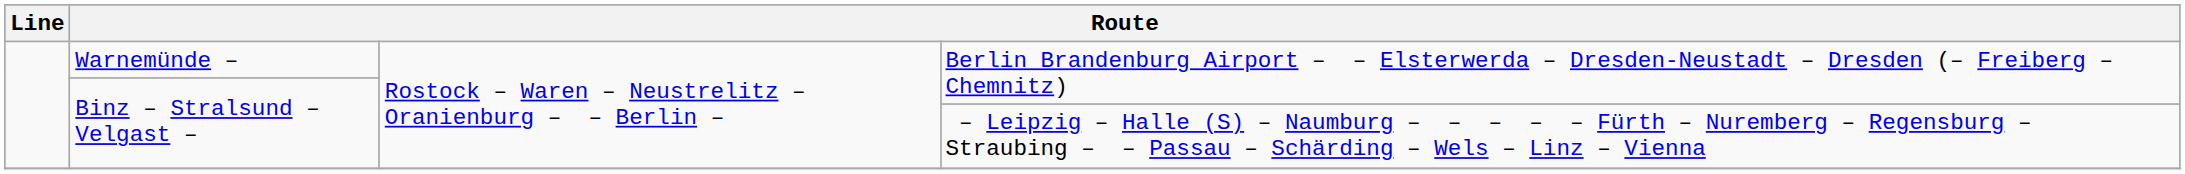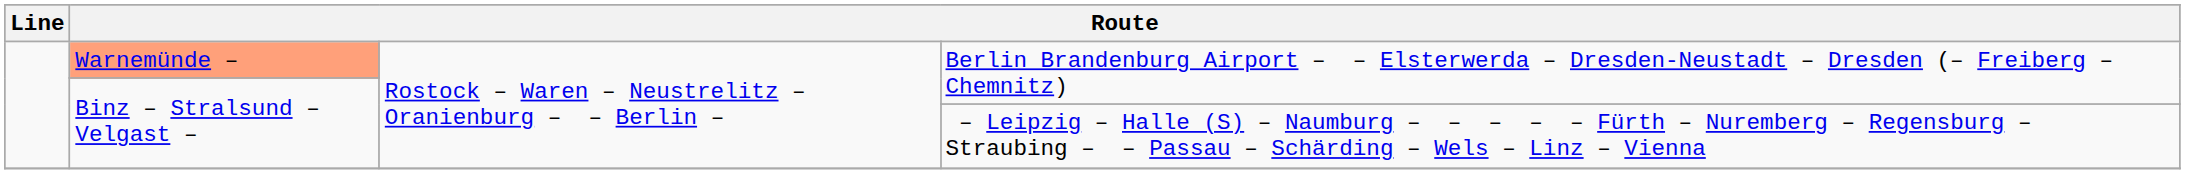(157, 60) no background -> (157, 60) lightsalmon background
